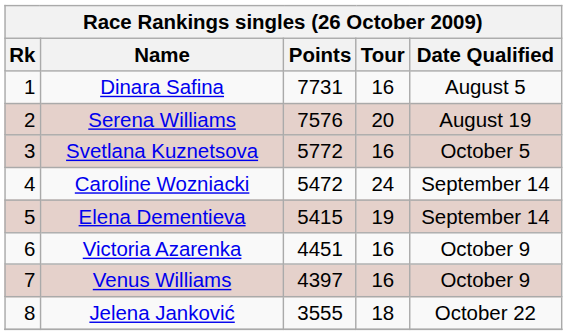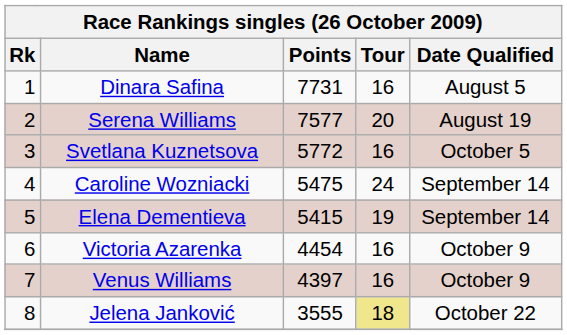(320, 119) 7576 -> (320, 119) 7577
(320, 184) 5472 -> (320, 184) 5475
(320, 248) 4451 -> (320, 248) 4454
(383, 313) no background -> (383, 313) khaki background
